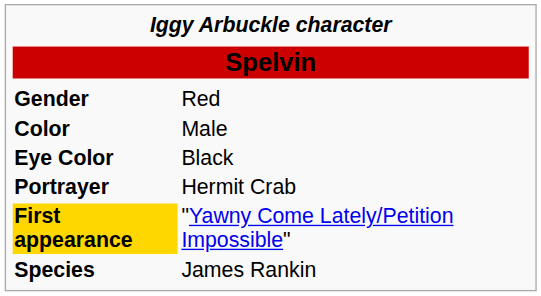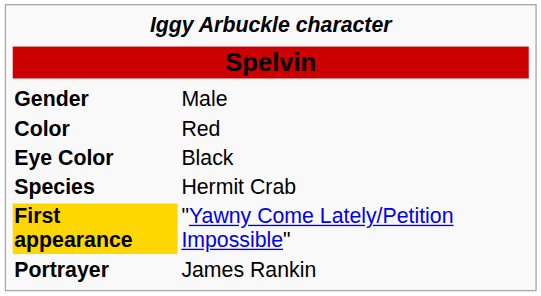(201, 99) Red -> (204, 99) Male
(204, 129) Male -> (201, 129) Red
(62, 187) Portrayer -> (55, 187) Species
(55, 270) Species -> (62, 270) Portrayer
